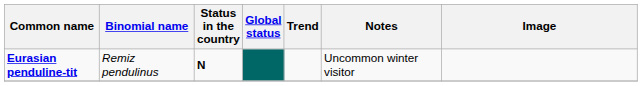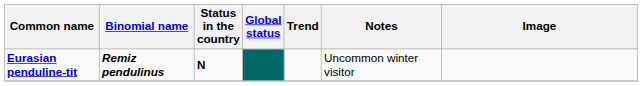(130, 65) normal -> (133, 65) bold
